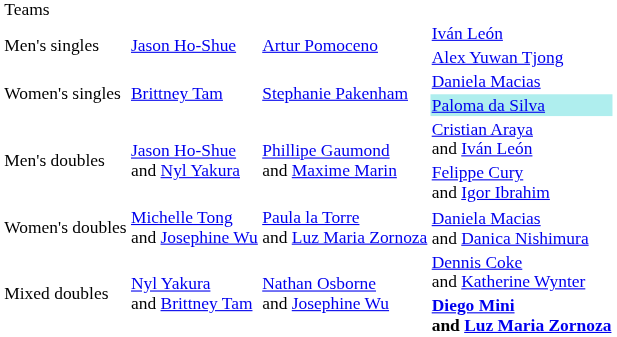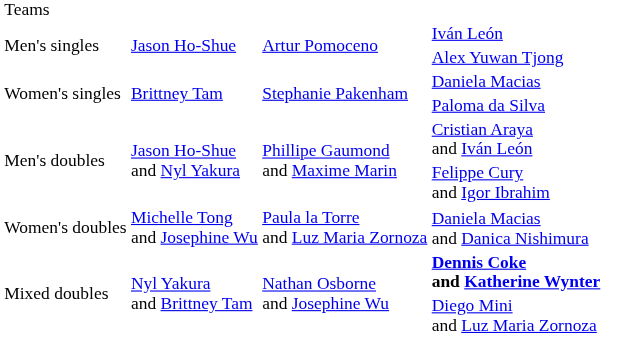(488, 105) paleturquoise background -> (488, 105) no background
(509, 271) normal -> (516, 271) bold
(522, 315) bold -> (514, 315) normal
